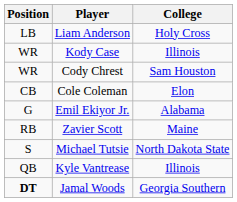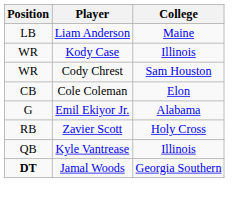(183, 33) Holy Cross -> (179, 33) Maine
(183, 129) Maine -> (179, 129) Holy Cross
- row: (92, 149)
